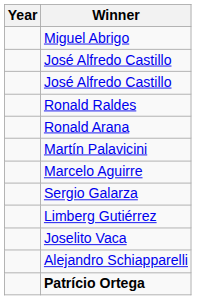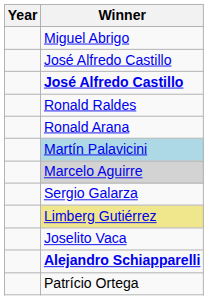(108, 82) normal -> (114, 82) bold
(96, 149) no background -> (96, 149) lightblue background
(93, 171) no background -> (93, 171) lightgrey background
(100, 216) no background -> (100, 216) khaki background
(116, 261) normal -> (122, 261) bold
(94, 283) bold -> (91, 283) normal
